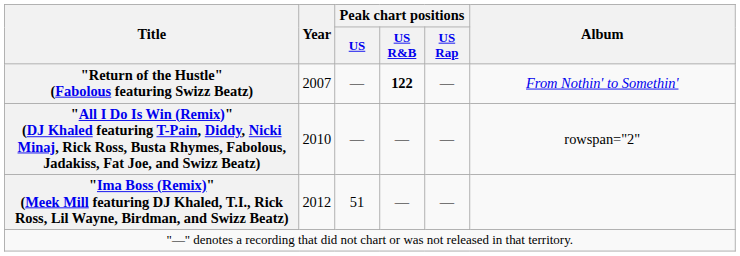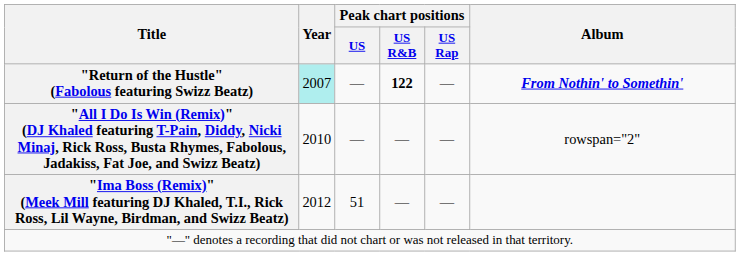(317, 83) no background -> (317, 83) paleturquoise background
(602, 83) normal -> (602, 83) bold
